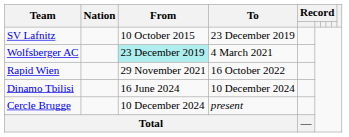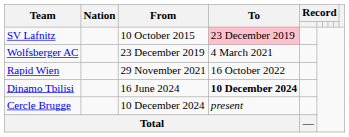(253, 35) no background -> (253, 35) pink background
(163, 53) paleturquoise background -> (163, 53) no background
(253, 88) normal -> (254, 88) bold
